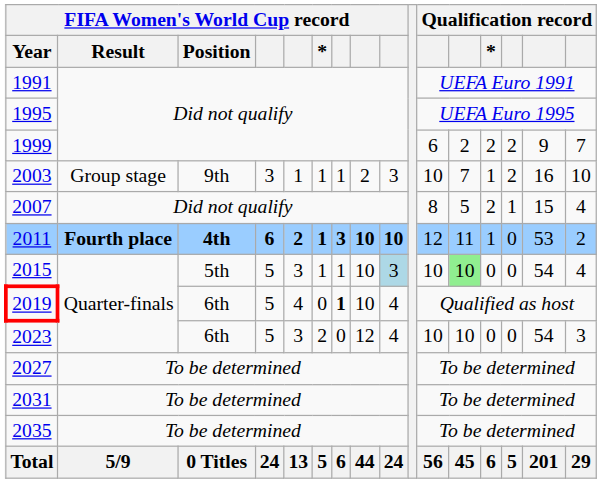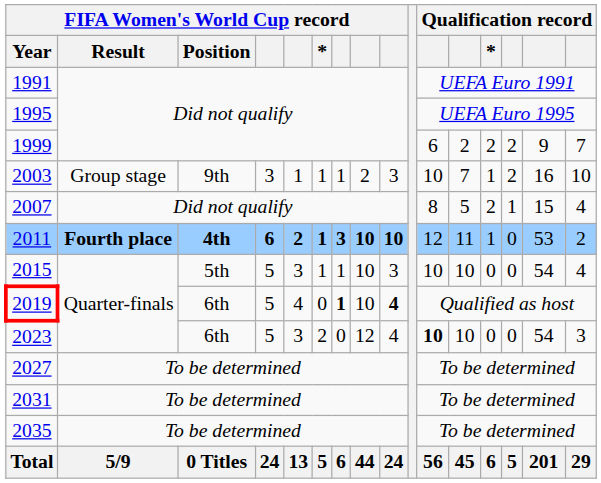(394, 270) lightblue background -> (394, 270) no background
(465, 270) lightgreen background -> (465, 270) no background
(394, 303) normal -> (394, 303) bold
(433, 336) normal -> (433, 336) bold
